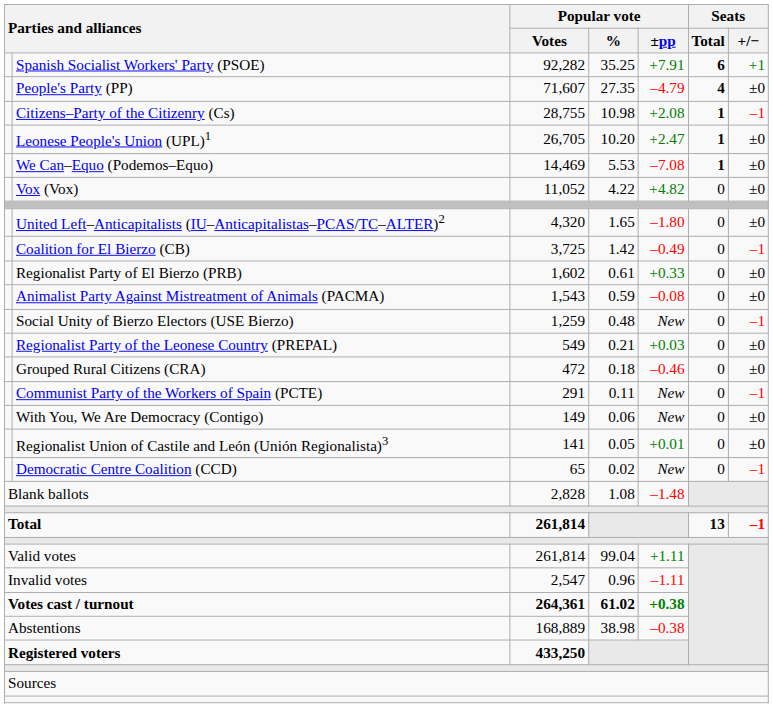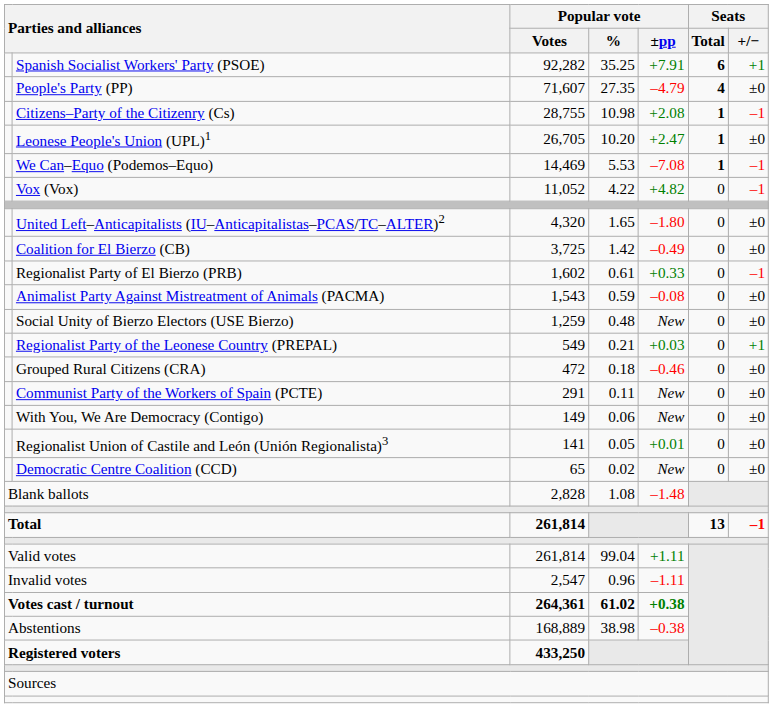(757, 165) ±0 -> (757, 165) –1
(757, 189) ±0 -> (757, 189) –1
(757, 248) –1 -> (757, 248) ±0
(757, 272) ±0 -> (757, 272) –1
(757, 321) –1 -> (757, 321) ±0
(757, 345) ±0 -> (757, 345) +1
(757, 393) –1 -> (757, 393) ±0
(757, 469) –1 -> (757, 469) ±0
